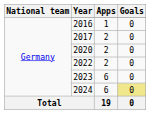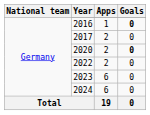(132, 24) normal -> (132, 24) bold
(132, 50) normal -> (132, 50) bold
(132, 90) khaki background -> (132, 90) no background
